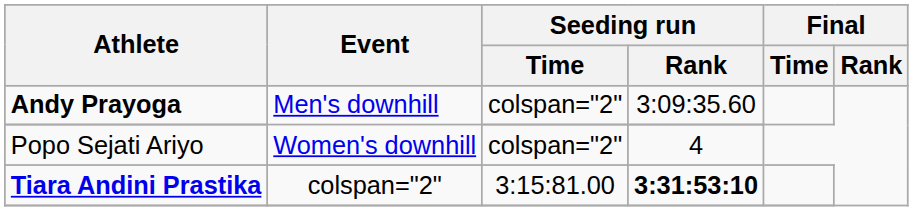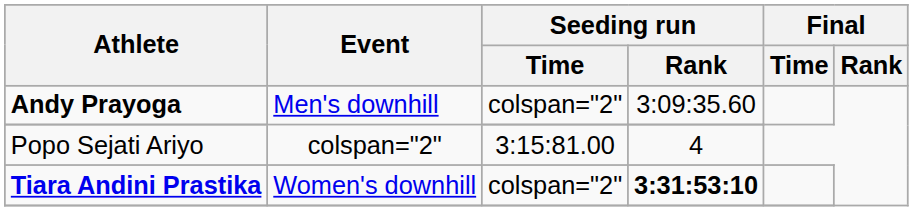(375, 145) Women's downhill -> (375, 145) colspan="2"
(555, 145) colspan="2" -> (555, 145) 3:15:81.00
(375, 185) colspan="2" -> (375, 185) Women's downhill
(555, 185) 3:15:81.00 -> (555, 185) colspan="2"
